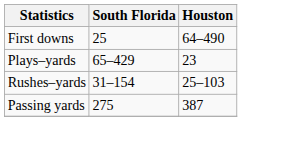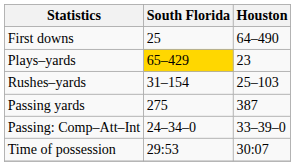(114, 60) no background -> (168, 60) gold background
+ row: (74, 127)
+ row: (62, 149)
